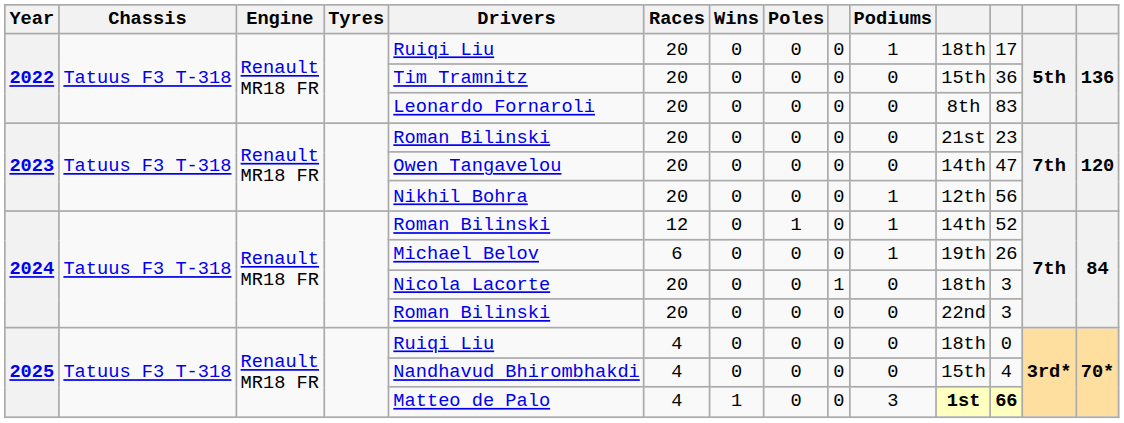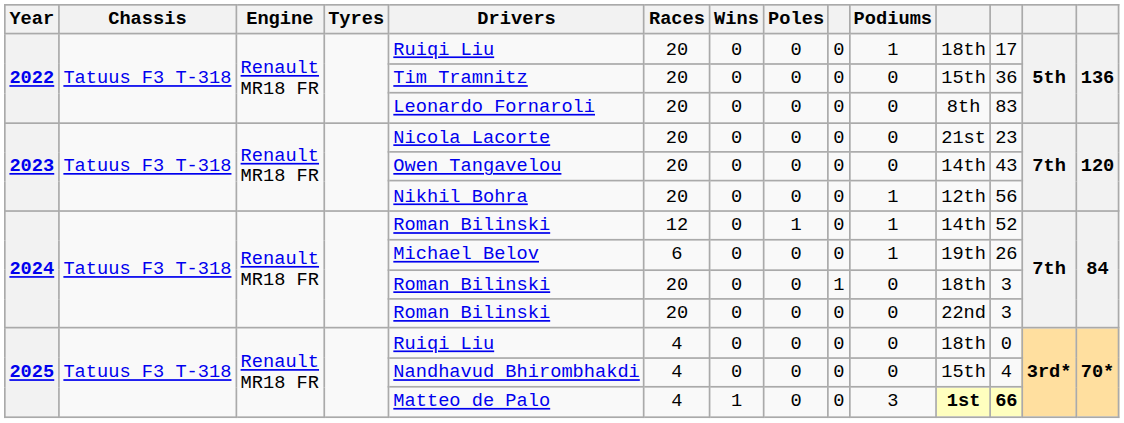(472, 137) Roman Bilinski -> (472, 137) Nicola Lacorte
(1006, 167) 47 -> (1006, 167) 43
(472, 284) Nicola Lacorte -> (472, 284) Roman Bilinski
